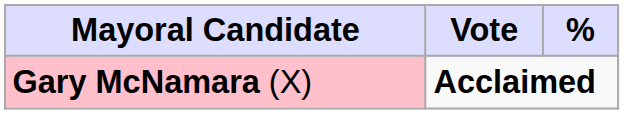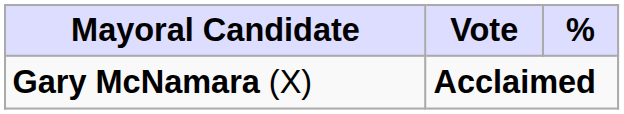(162, 81) pink background -> (162, 81) no background
